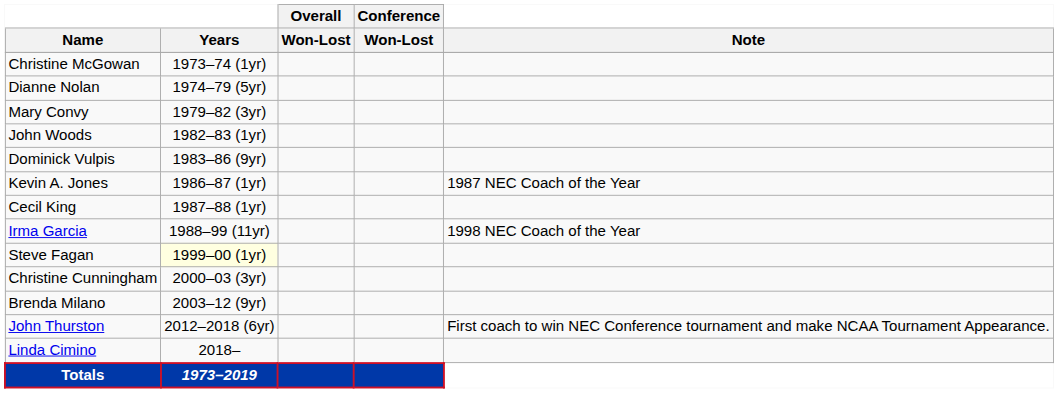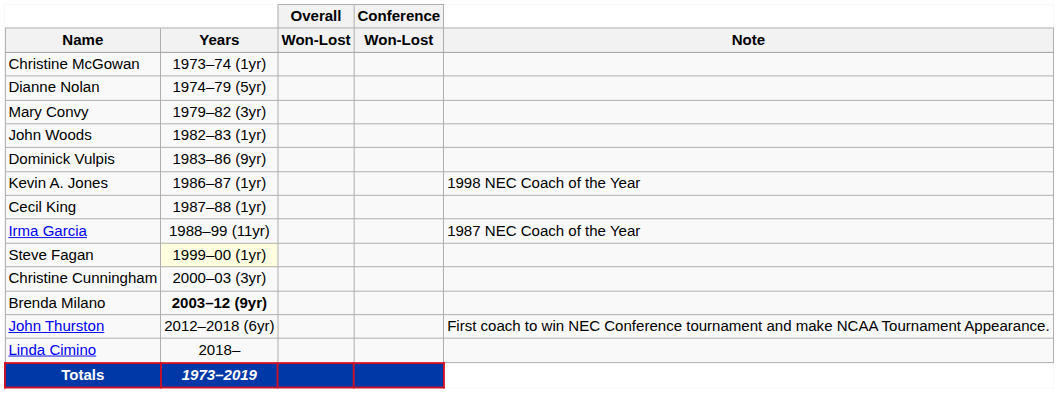(544, 183) 1987 NEC Coach of the Year -> (544, 183) 1998 NEC Coach of the Year
(544, 231) 1998 NEC Coach of the Year -> (544, 231) 1987 NEC Coach of the Year
(219, 302) normal -> (219, 302) bold
